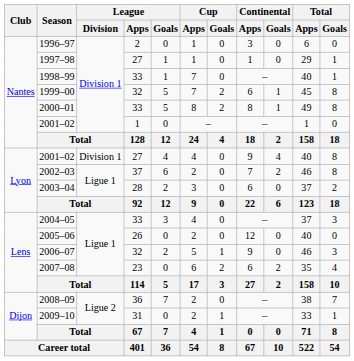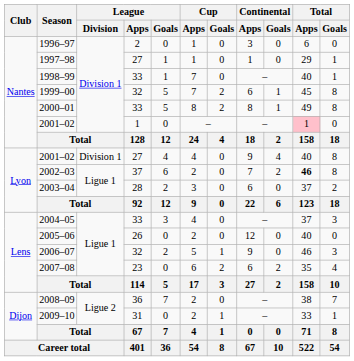(306, 124) no background -> (306, 124) pink background
(306, 172) normal -> (306, 172) bold
